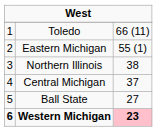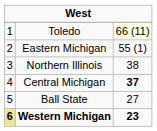(133, 31) no background -> (133, 31) lightyellow background
(133, 83) normal -> (133, 83) bold
(10, 117) no background -> (10, 117) khaki background
(133, 117) pink background -> (133, 117) no background
